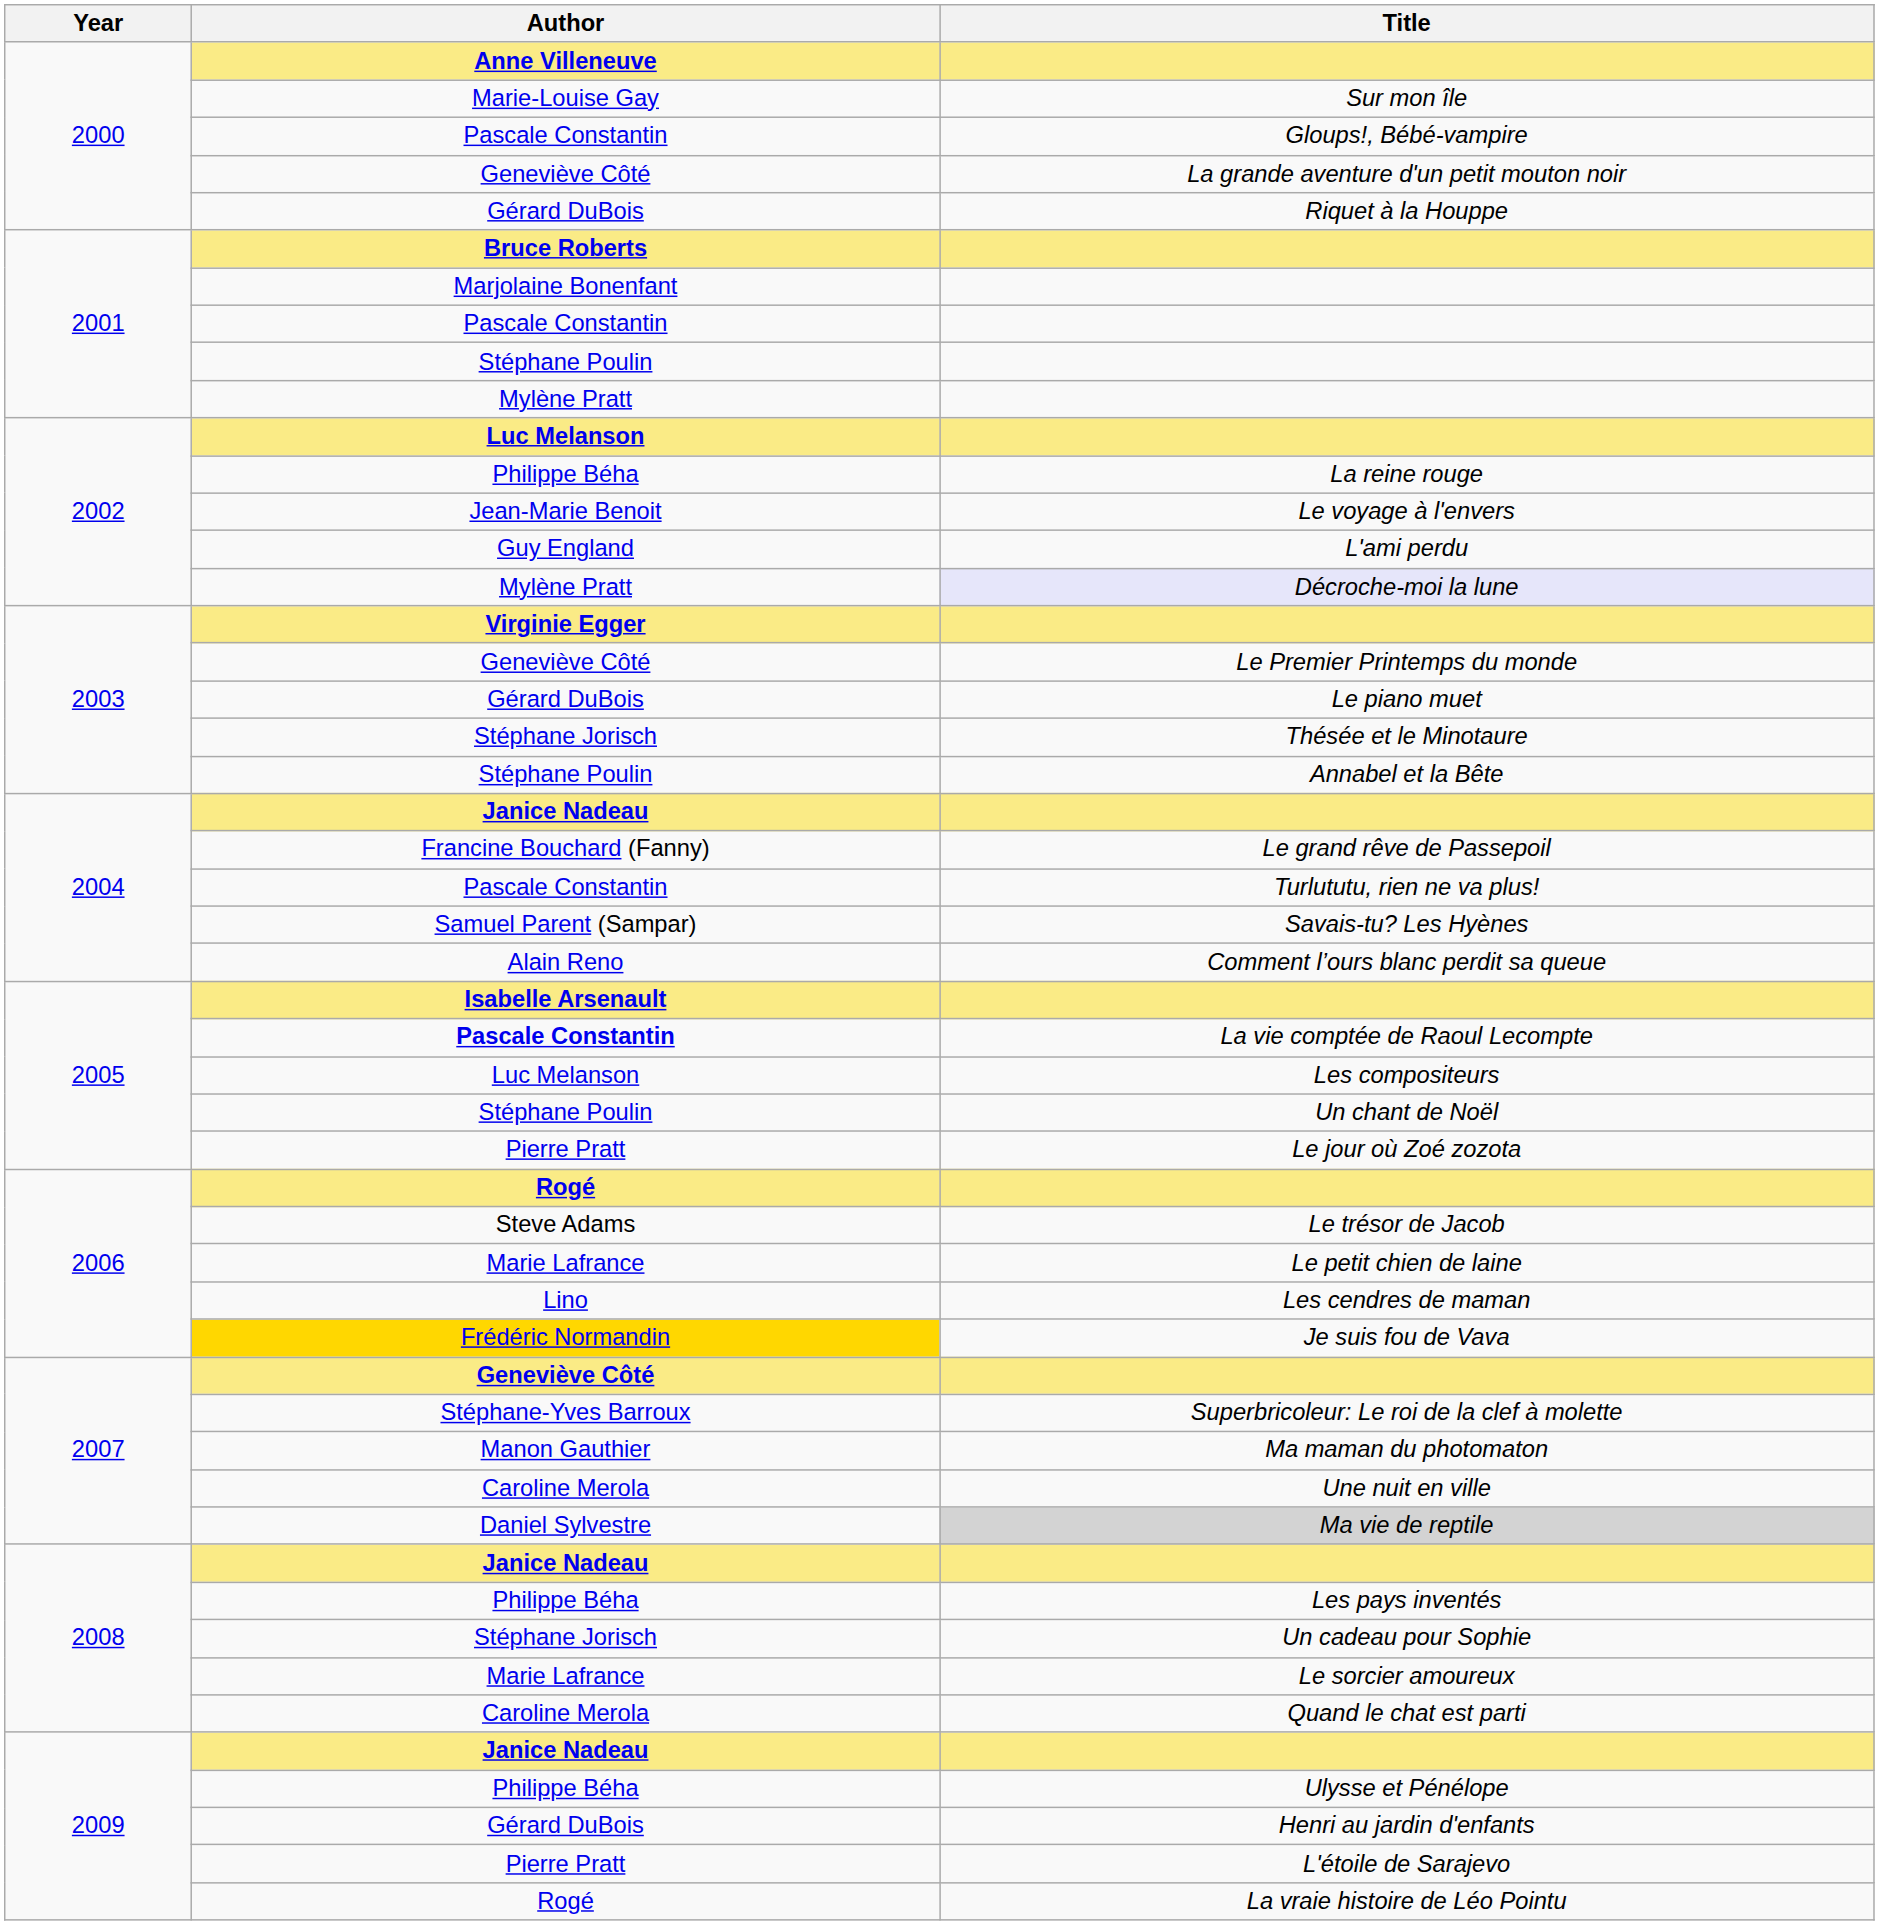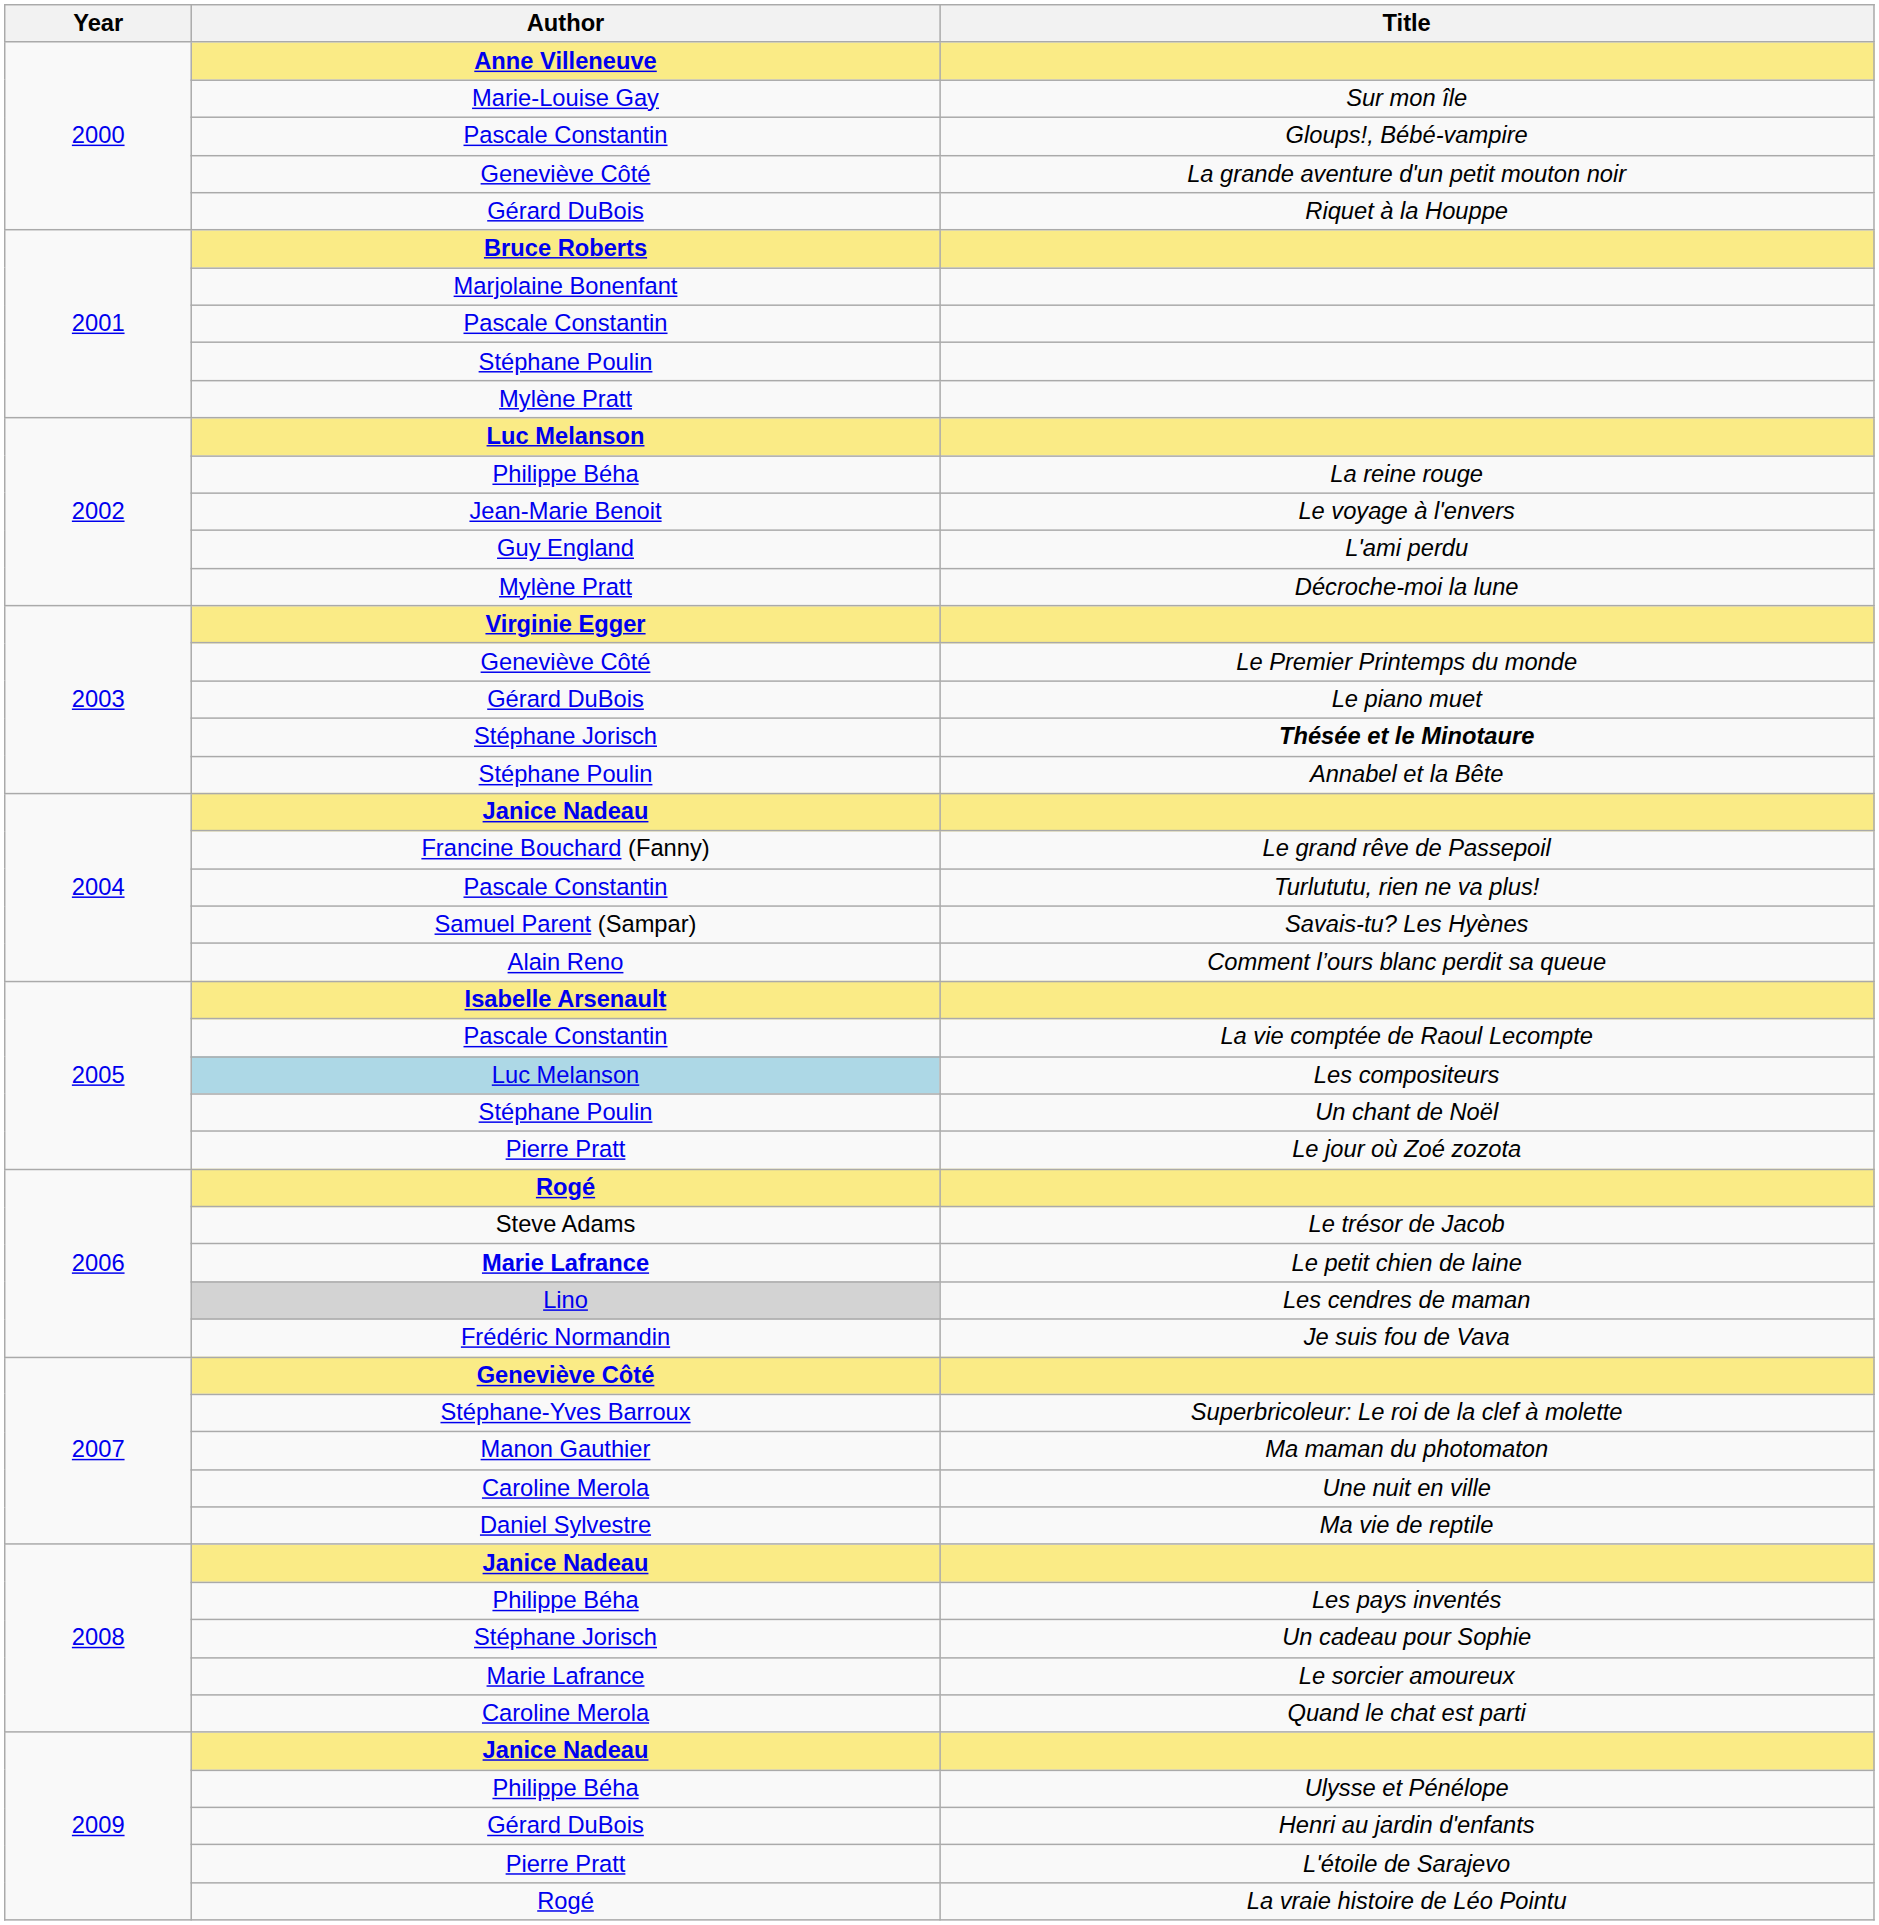(1407, 586) lavender background -> (1407, 586) no background
(1407, 736) normal -> (1407, 736) bold
(566, 1037) bold -> (566, 1037) normal
(566, 1074) no background -> (566, 1074) lightblue background
(566, 1262) normal -> (566, 1262) bold
(566, 1300) no background -> (566, 1300) lightgrey background
(566, 1337) gold background -> (566, 1337) no background
(1407, 1525) lightgrey background -> (1407, 1525) no background
